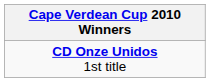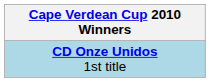(105, 59) no background -> (105, 59) lightblue background
